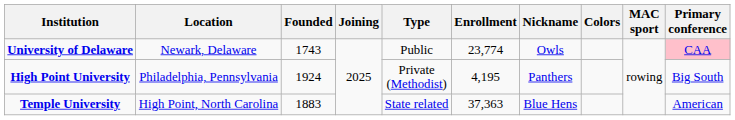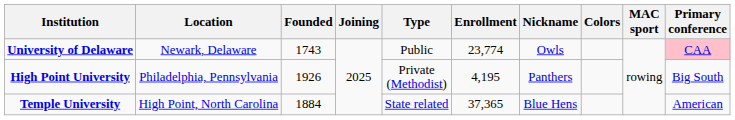(308, 76) 1924 -> (308, 76) 1926
(308, 104) 1883 -> (308, 104) 1884
(486, 104) 37,363 -> (486, 104) 37,365
